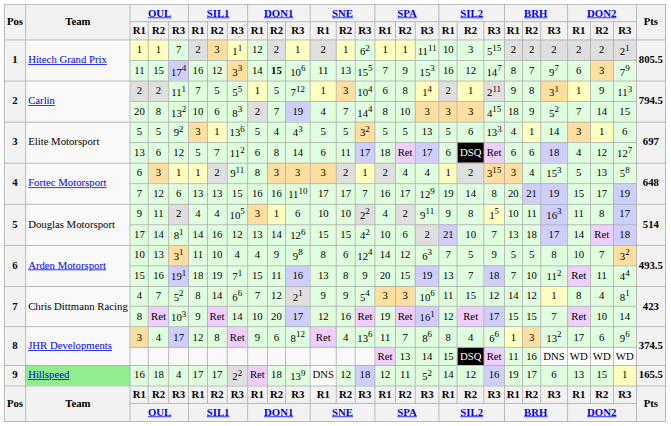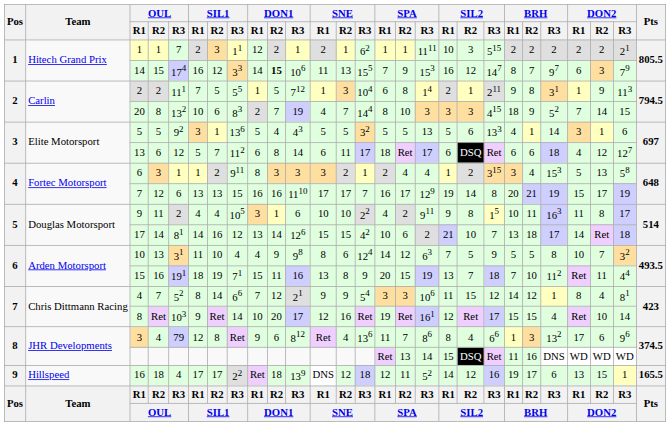(139, 70) 11 -> (139, 70) 14
(554, 316) 7 -> (554, 316) 4
(179, 337) 17 -> (179, 337) 79
(49, 375) lightgreen background -> (49, 375) no background
